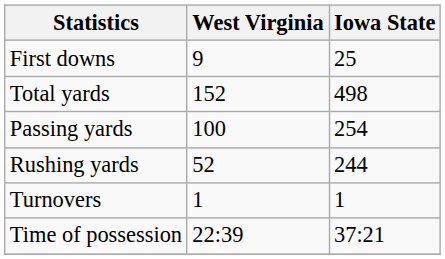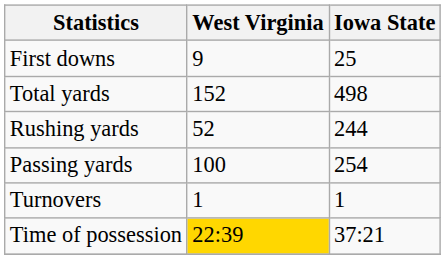rows swapped: (74, 164) <-> (71, 129)
(218, 235) no background -> (218, 235) gold background
